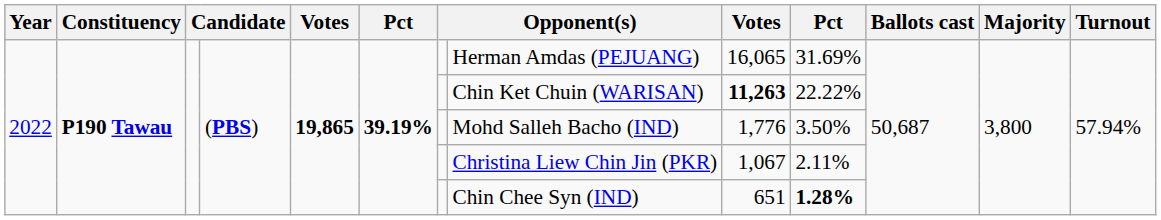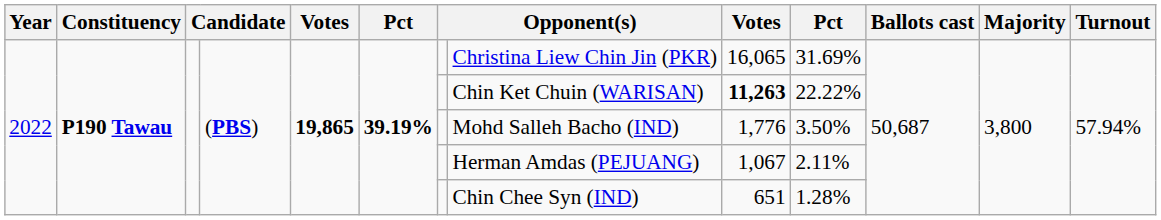(576, 57) Herman Amdas (PEJUANG) -> (585, 57) Christina Liew Chin Jin (PKR)
(585, 162) Christina Liew Chin Jin (PKR) -> (576, 162) Herman Amdas (PEJUANG)
(825, 197) bold -> (823, 197) normal
